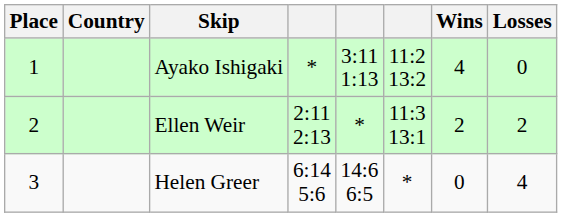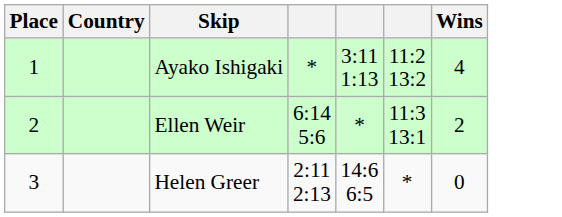- column: (522, 21)
(312, 124) 2:11 2:13 -> (312, 124) 6:14 5:6
(312, 182) 6:14 5:6 -> (312, 182) 2:11 2:13
